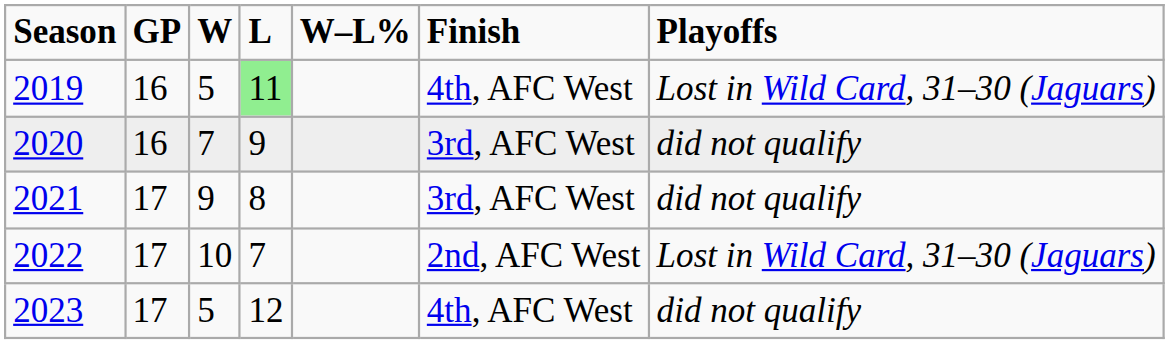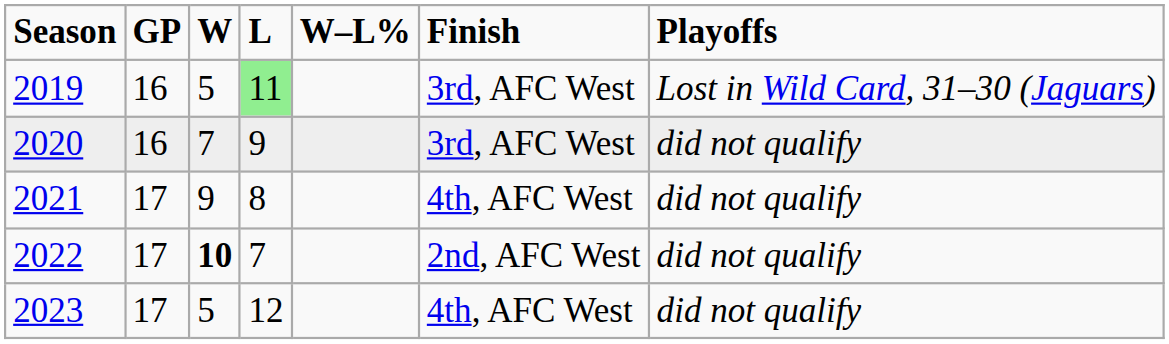(530, 87) 4th, AFC West -> (531, 87) 3rd, AFC West
(531, 198) 3rd, AFC West -> (530, 198) 4th, AFC West
(215, 254) normal -> (215, 254) bold
(906, 254) Lost in Wild Card, 31–30 (Jaguars) -> (759, 254) did not qualify
